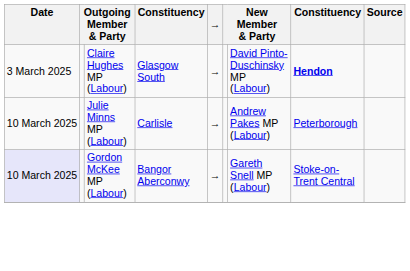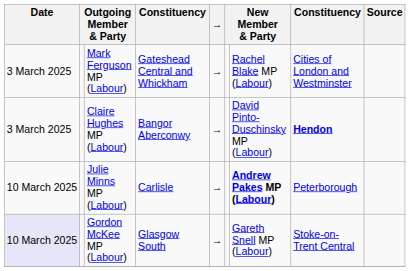+ row: (109, 71)
(158, 71) Glasgow South -> (164, 129) Bangor Aberconwy
(254, 123) normal -> (257, 187) bold
(163, 175) Bangor Aberconwy -> (159, 240) Glasgow South
